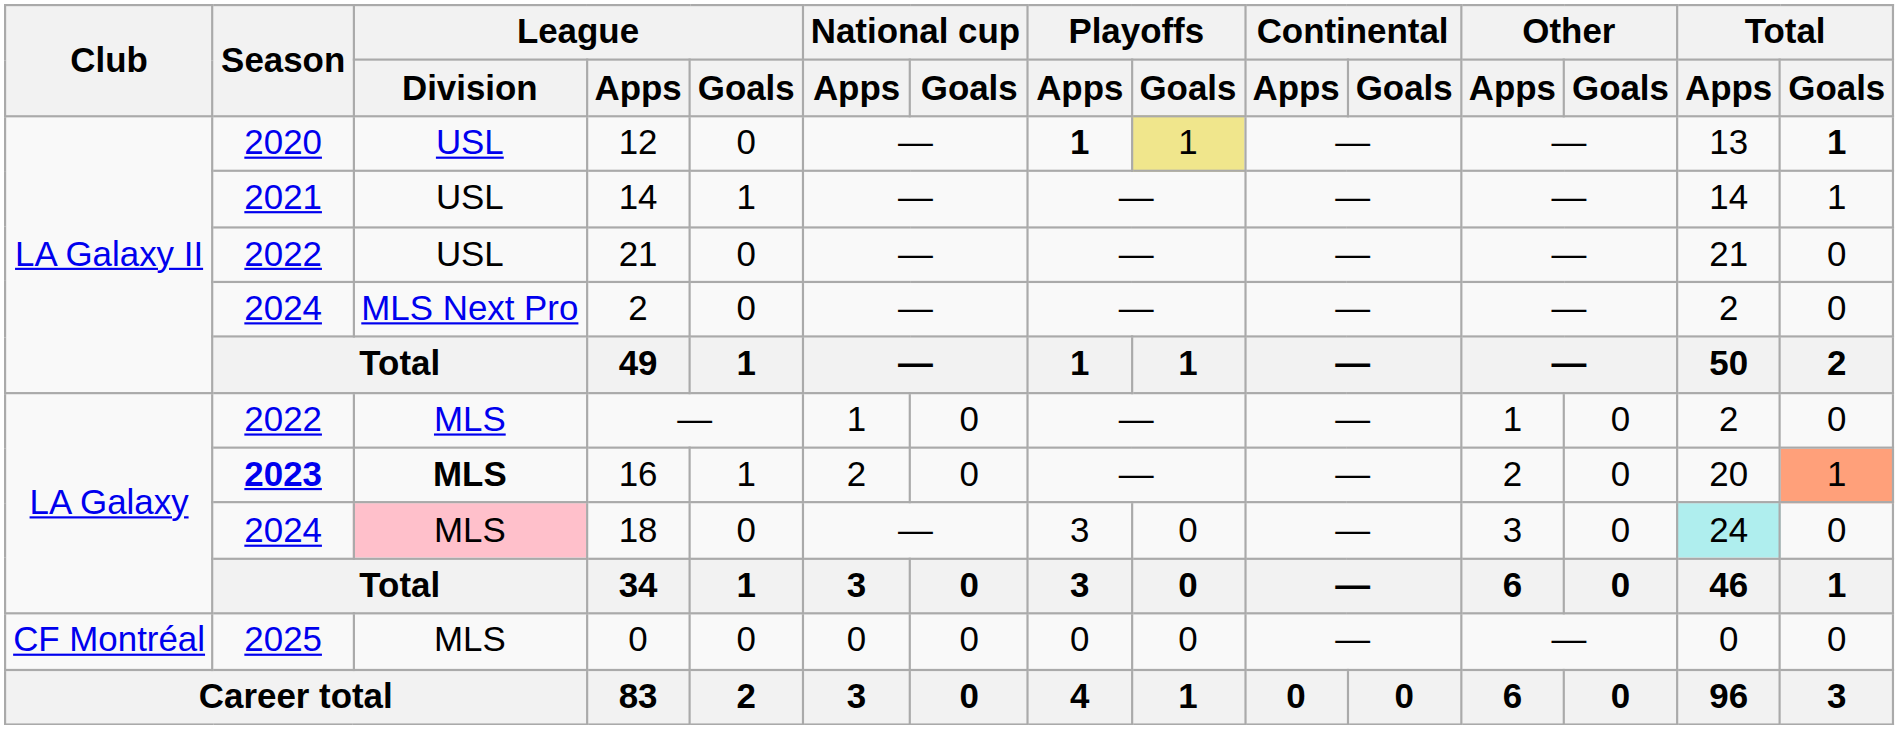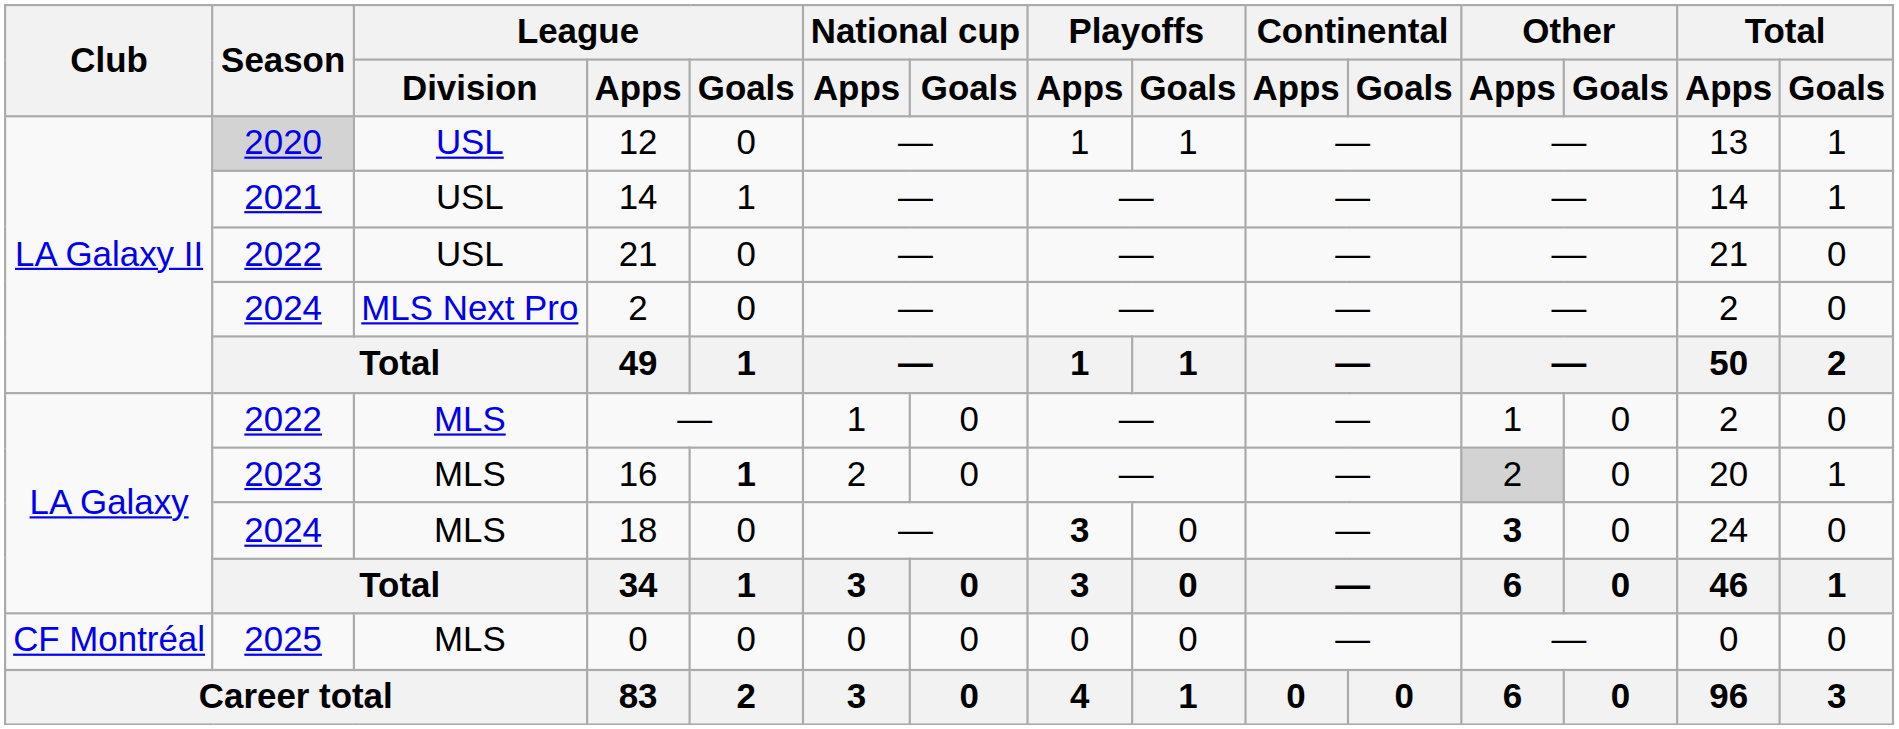(283, 142) no background -> (283, 142) lightgrey background
(1080, 142) bold -> (1080, 142) normal
(1188, 142) khaki background -> (1188, 142) no background
(1837, 142) bold -> (1837, 142) normal
(283, 474) bold -> (283, 474) normal
(470, 474) bold -> (470, 474) normal
(746, 474) normal -> (746, 474) bold
(1512, 474) no background -> (1512, 474) lightgrey background
(1837, 474) lightsalmon background -> (1837, 474) no background
(470, 530) pink background -> (470, 530) no background
(1080, 530) normal -> (1080, 530) bold
(1512, 530) normal -> (1512, 530) bold
(1729, 530) paleturquoise background -> (1729, 530) no background
